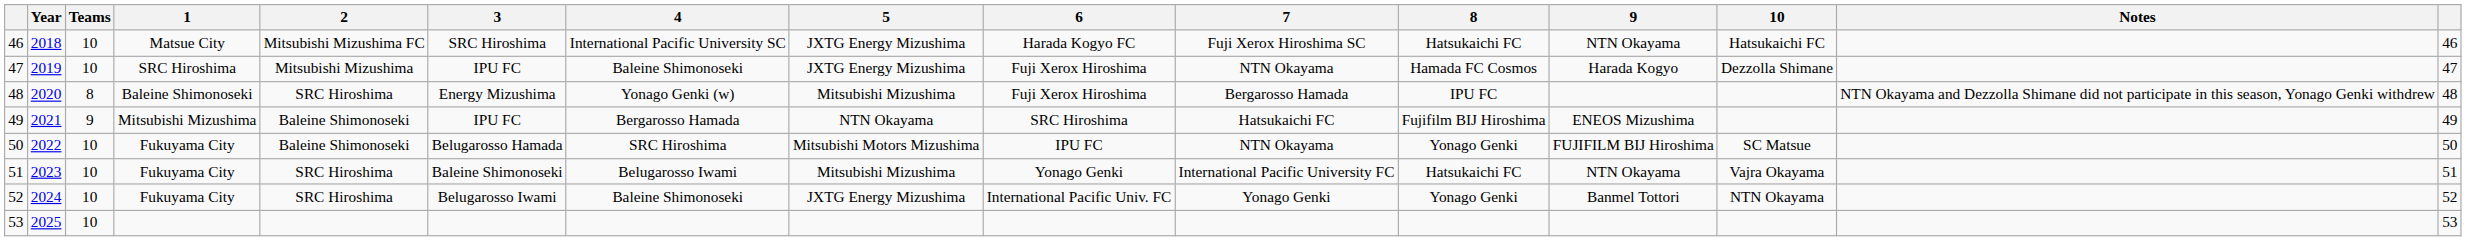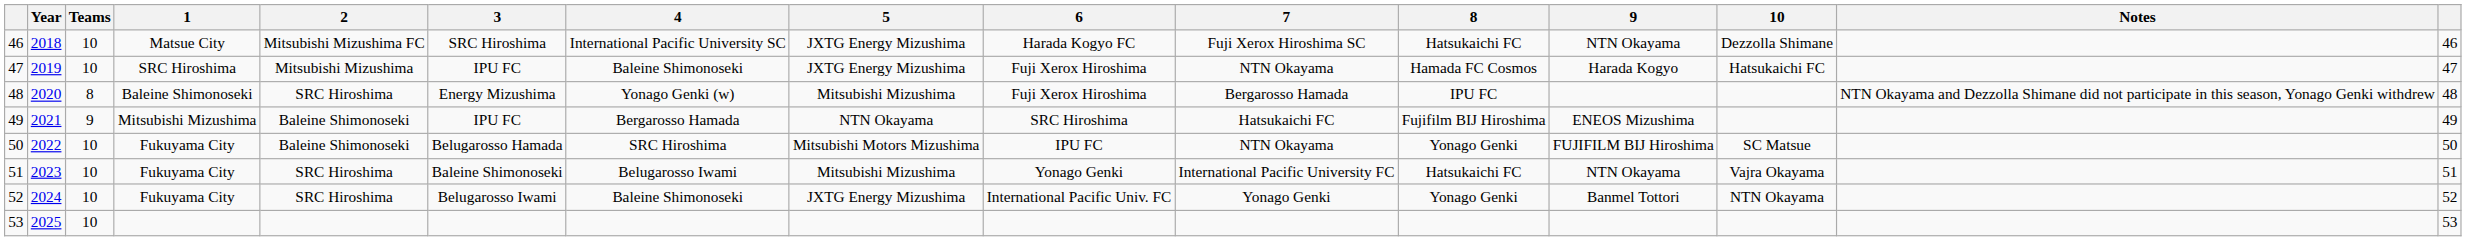(1777, 43) Hatsukaichi FC -> (1777, 43) Dezzolla Shimane
(1777, 68) Dezzolla Shimane -> (1777, 68) Hatsukaichi FC
